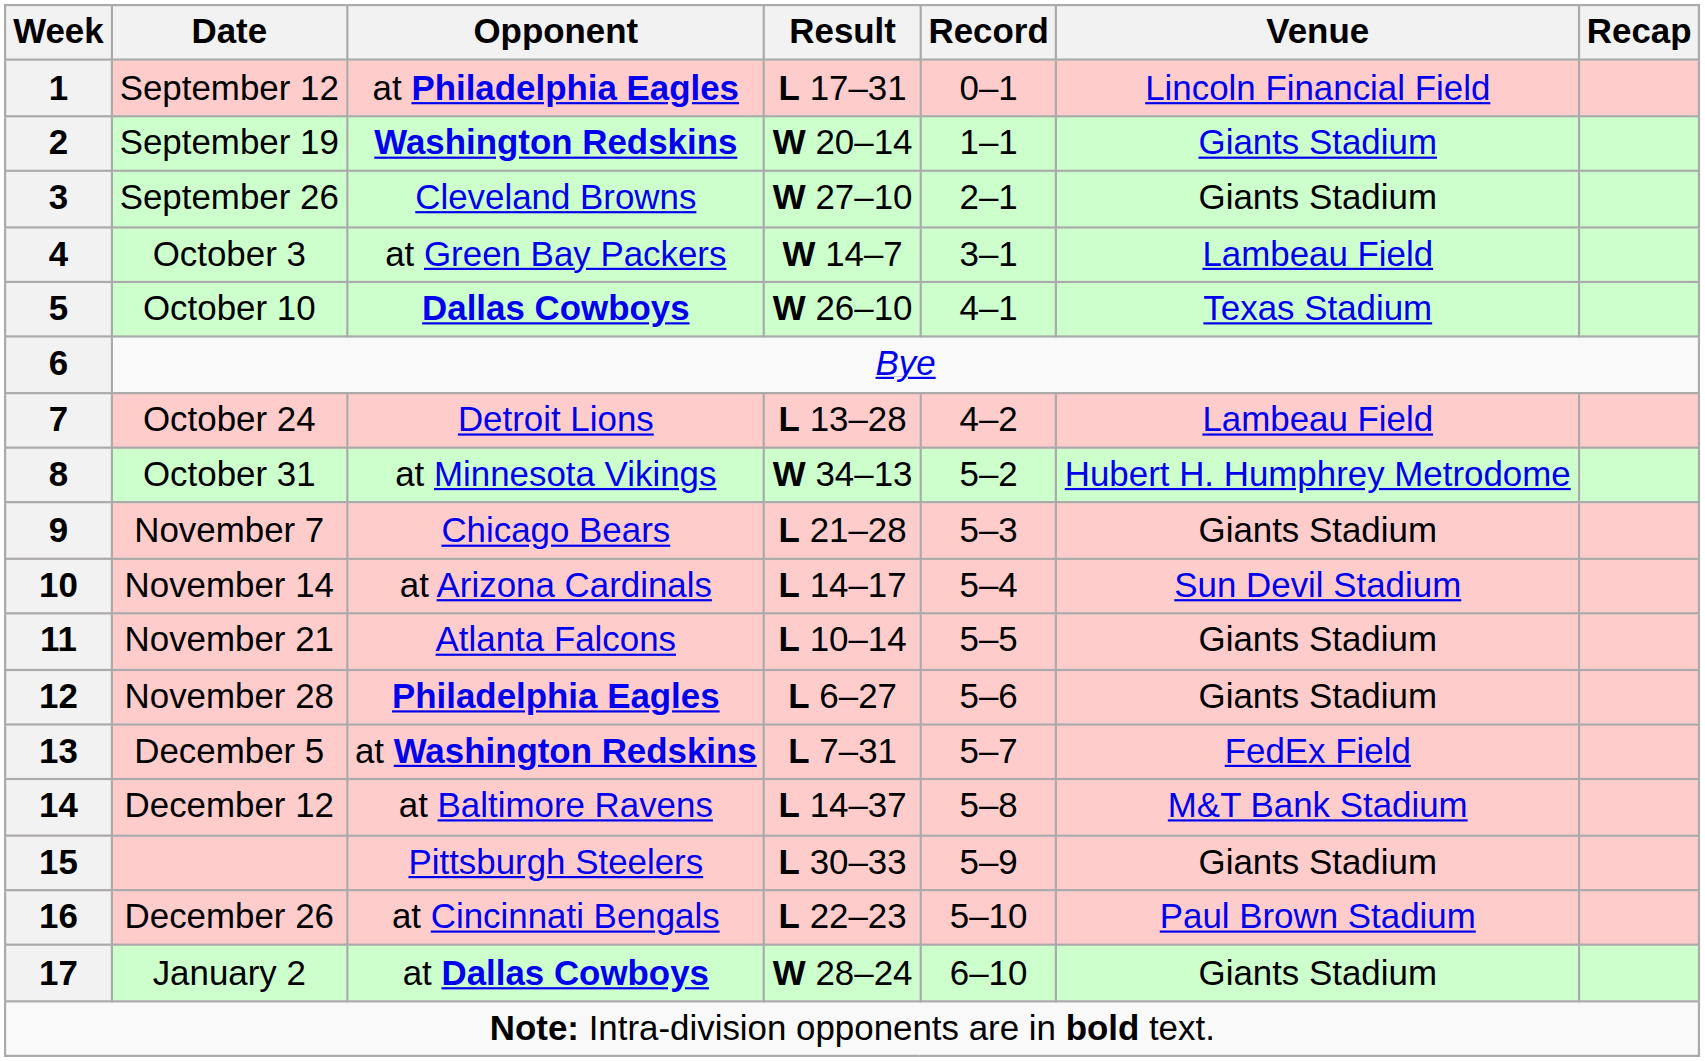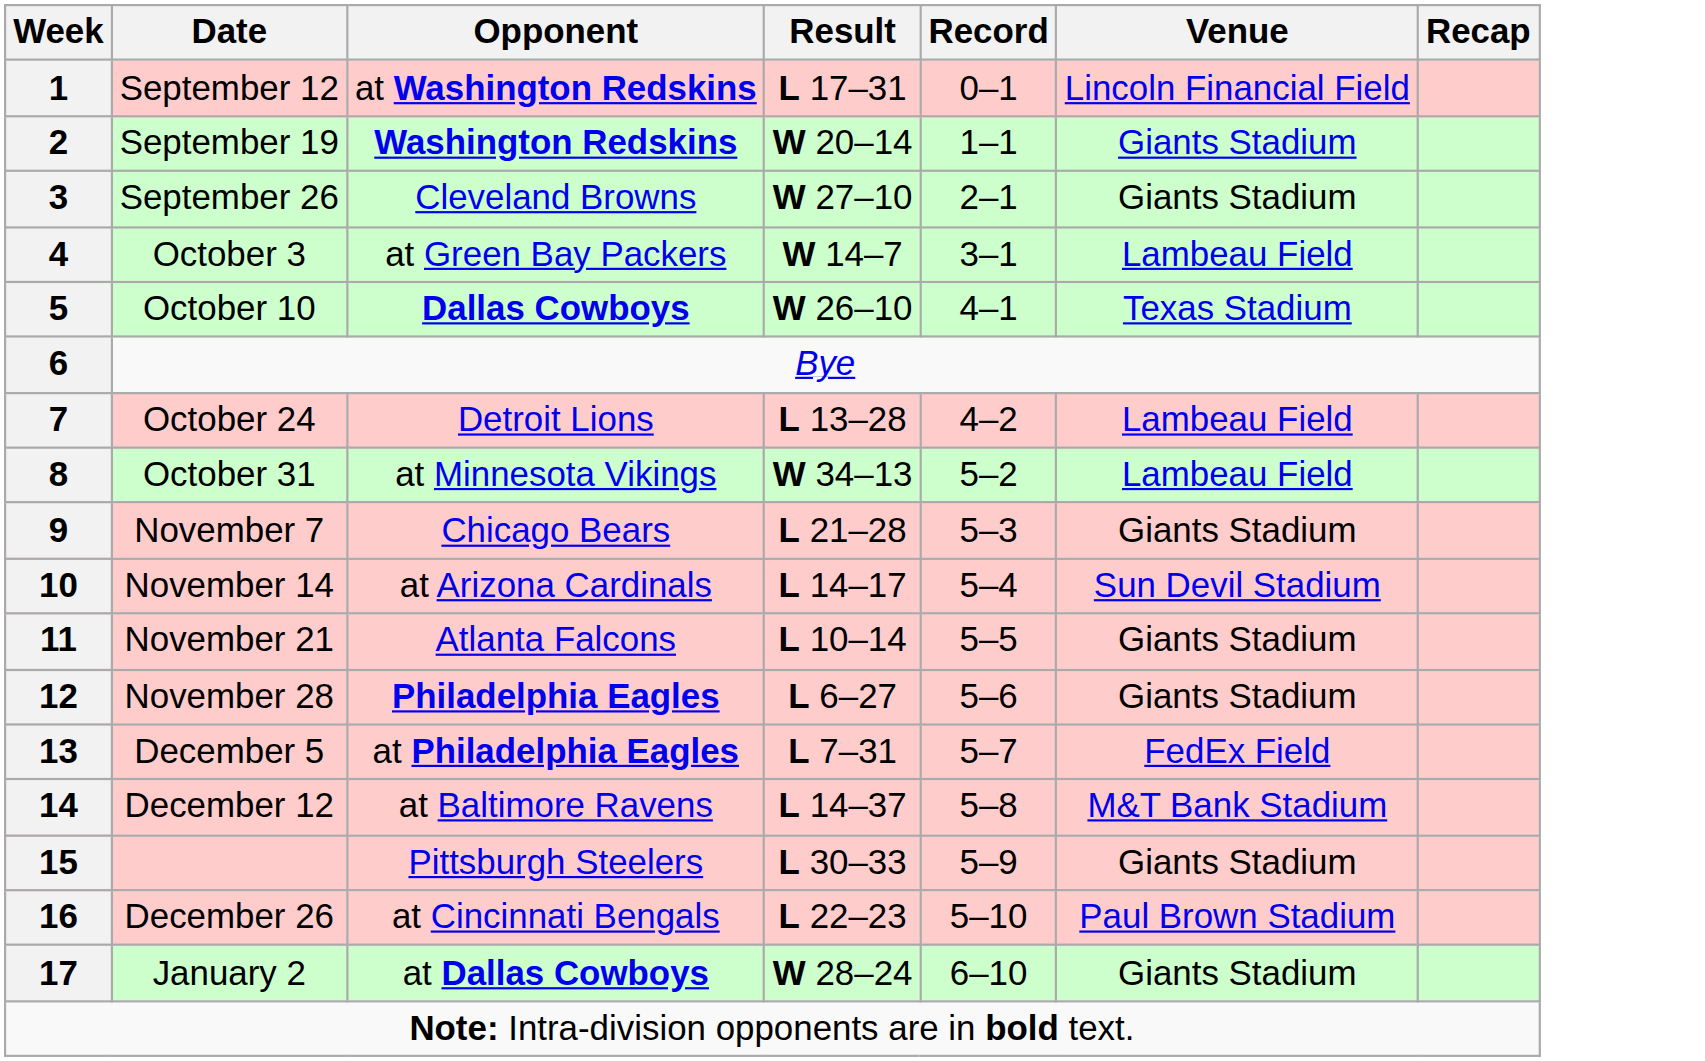(556, 87) at Philadelphia Eagles -> (556, 87) at Washington Redskins
(1318, 474) Hubert H. Humphrey Metrodome -> (1237, 474) Lambeau Field
(556, 751) at Washington Redskins -> (556, 751) at Philadelphia Eagles
